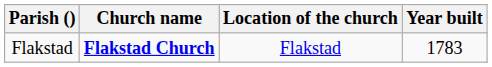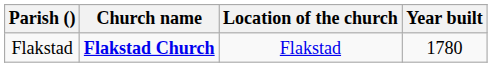(445, 47) 1783 -> (445, 47) 1780
